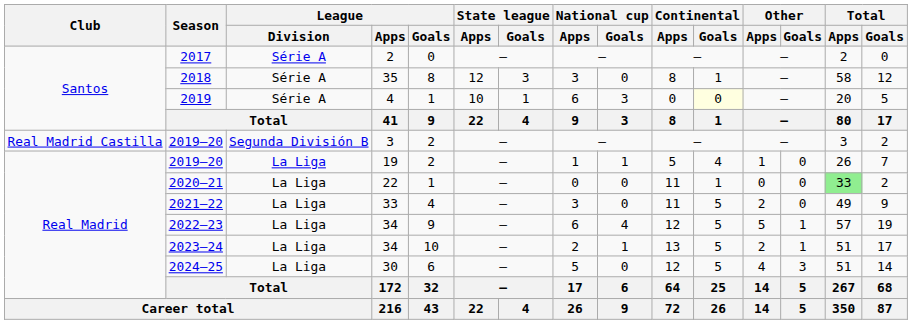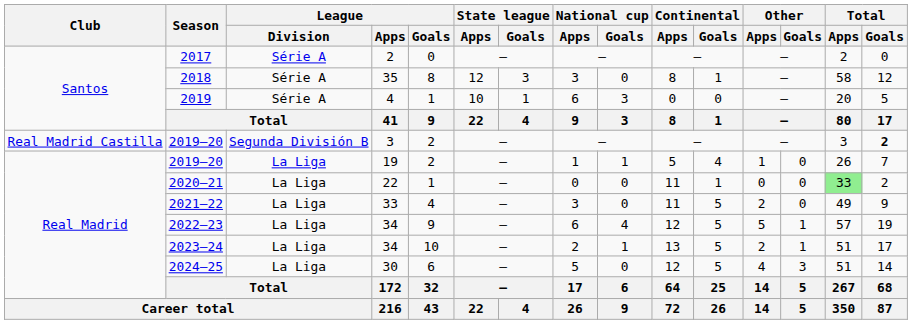(718, 99) lightyellow background -> (718, 99) no background
(885, 141) normal -> (885, 141) bold
